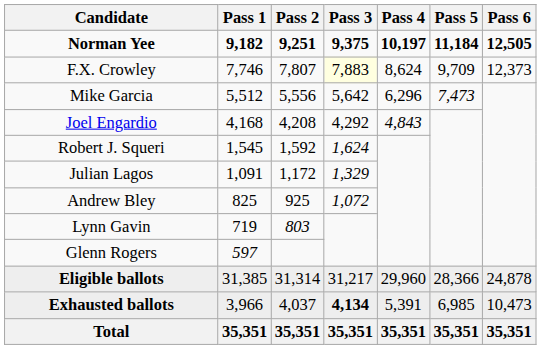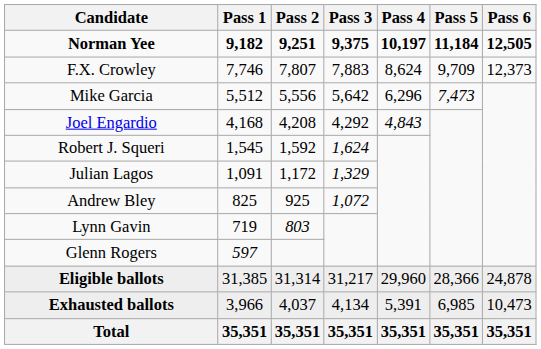(350, 69) lightyellow background -> (350, 69) no background
(350, 305) bold -> (350, 305) normal
